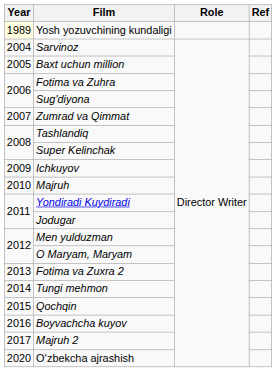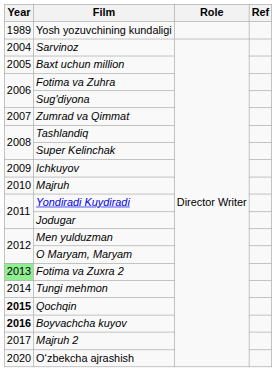(19, 30) lightyellow background -> (19, 30) no background
(19, 271) no background -> (19, 271) lightgreen background
(19, 306) normal -> (19, 306) bold
(19, 323) normal -> (19, 323) bold
